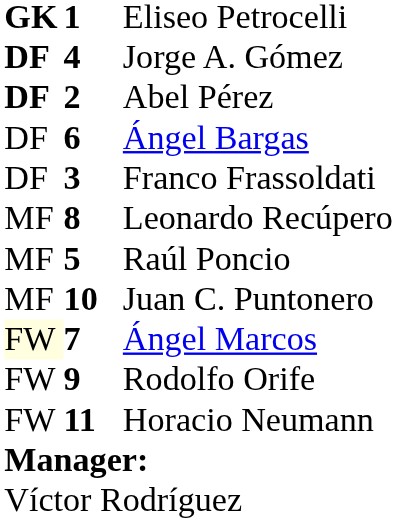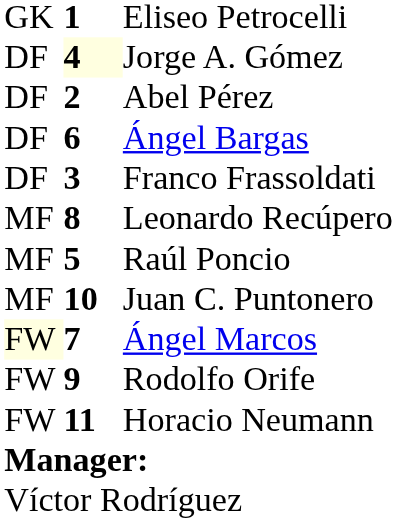(31, 16) bold -> (29, 16) normal
(27, 56) bold -> (26, 56) normal
(72, 56) no background -> (72, 56) lightyellow background
(27, 97) bold -> (26, 97) normal
